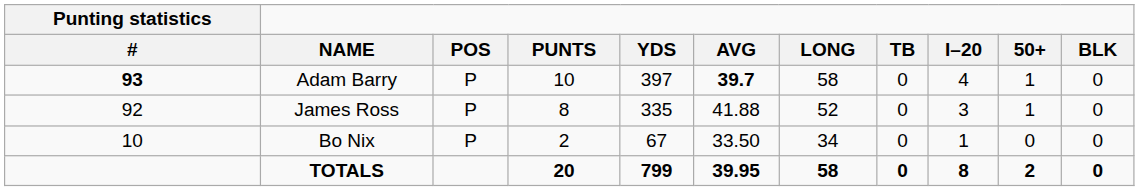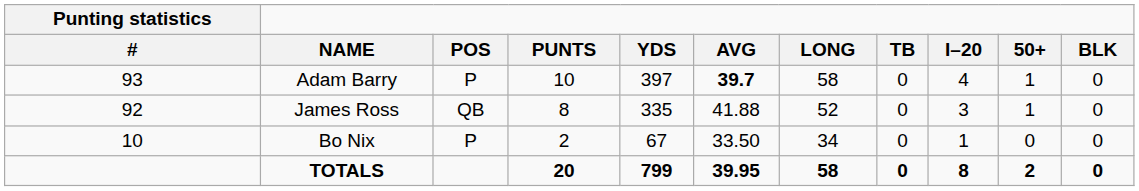(132, 79) bold -> (132, 79) normal
(471, 110) P -> (471, 110) QB
